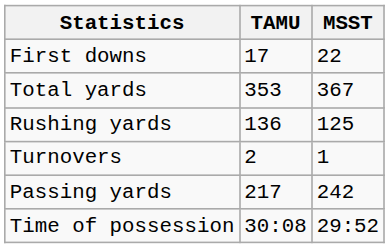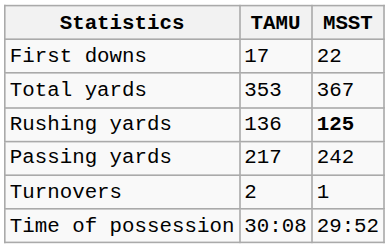(335, 124) normal -> (335, 124) bold
rows swapped: (91, 192) <-> (66, 158)
